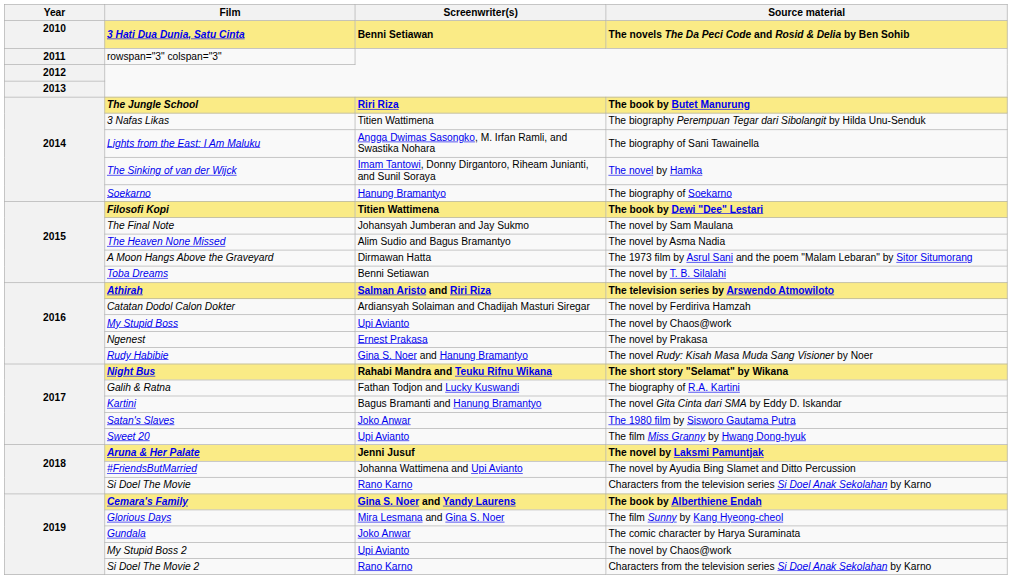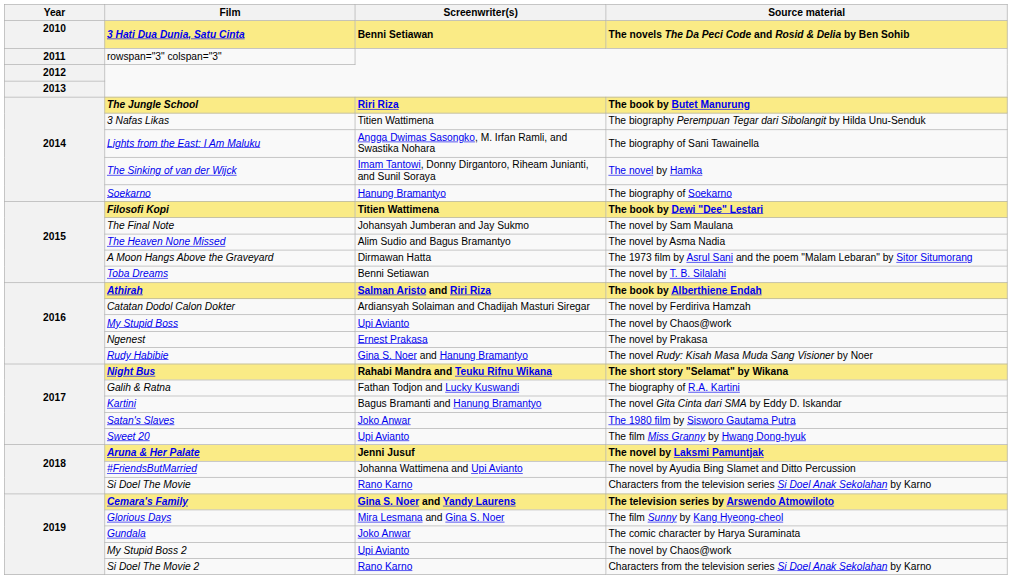(721, 290) The television series by Arswendo Atmowiloto -> (685, 290) The book by Alberthiene Endah
(685, 501) The book by Alberthiene Endah -> (721, 501) The television series by Arswendo Atmowiloto
